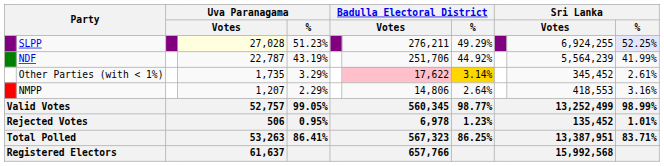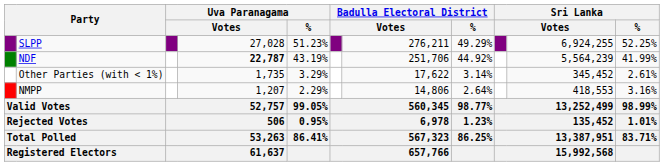(267, 44) lightyellow background -> (267, 44) no background
(639, 44) lavender background -> (639, 44) no background
(267, 59) normal -> (267, 59) bold
(432, 75) pink background -> (432, 75) no background
(478, 75) gold background -> (478, 75) no background
